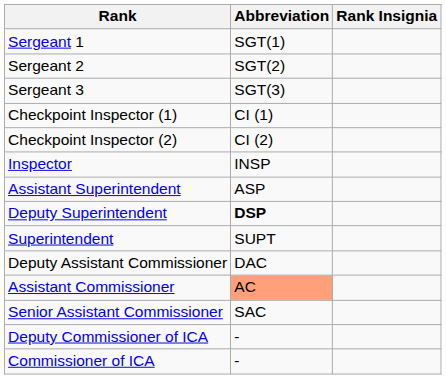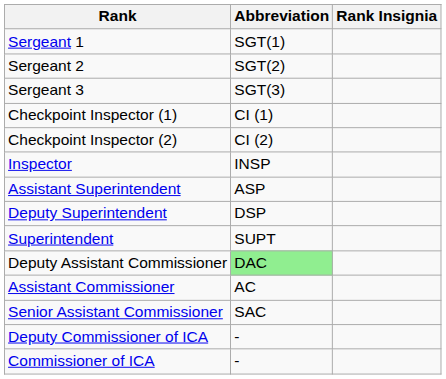(250, 213) bold -> (250, 213) normal
(251, 262) no background -> (251, 262) lightgreen background
(245, 287) lightsalmon background -> (245, 287) no background
